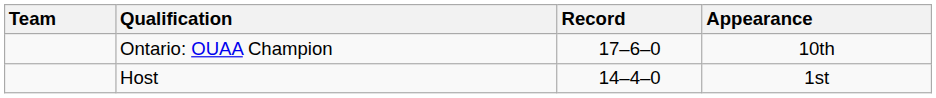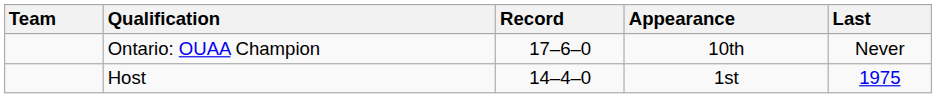+ column: (852, 19)
